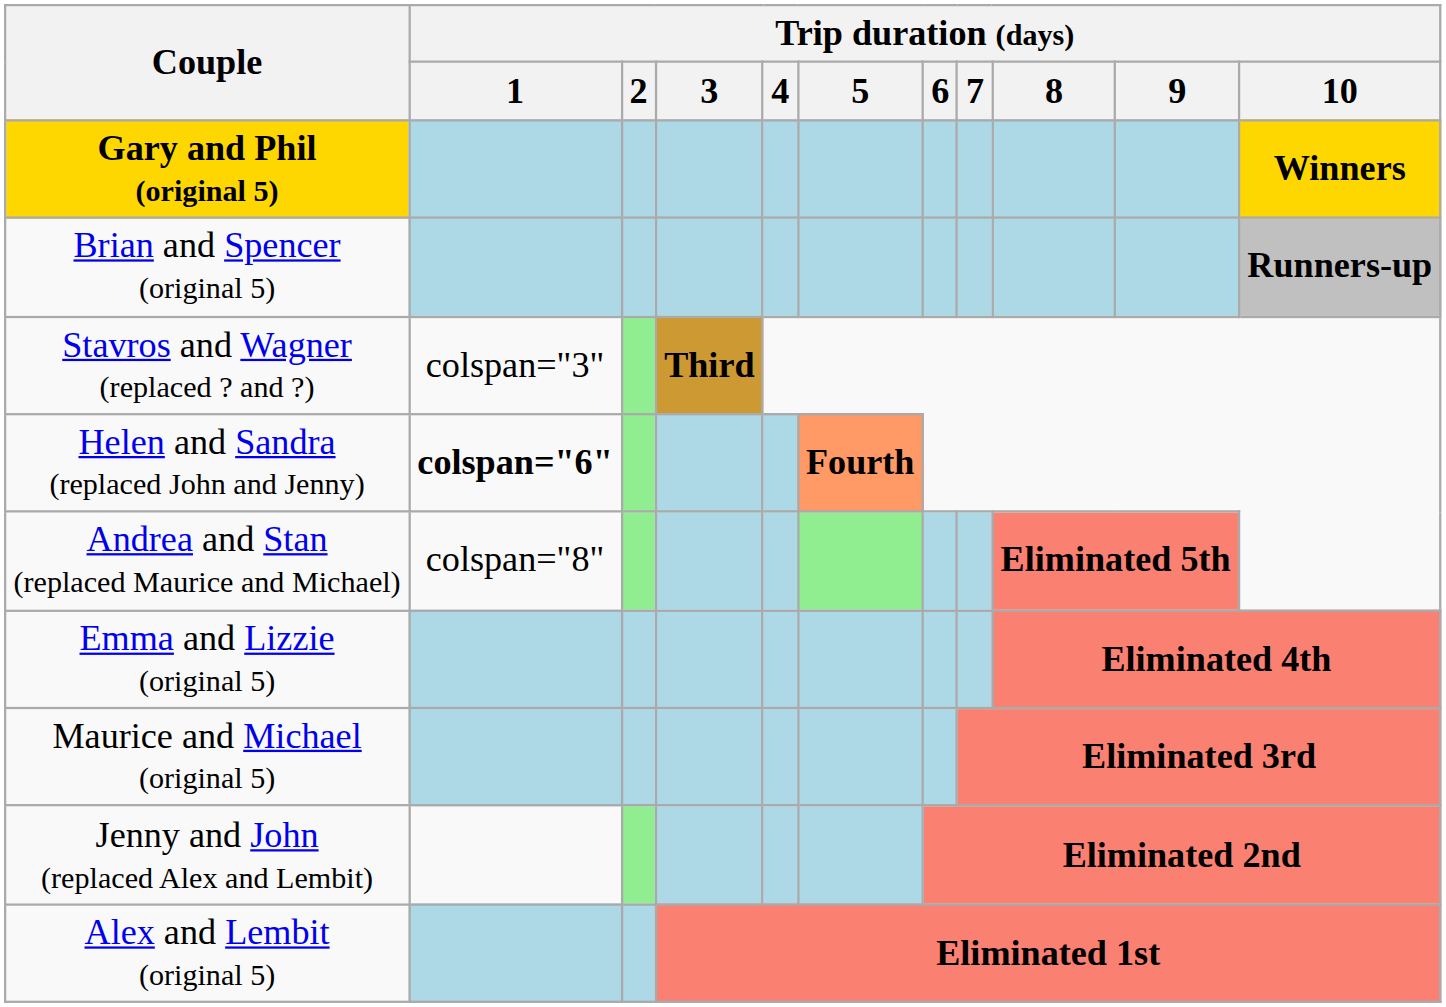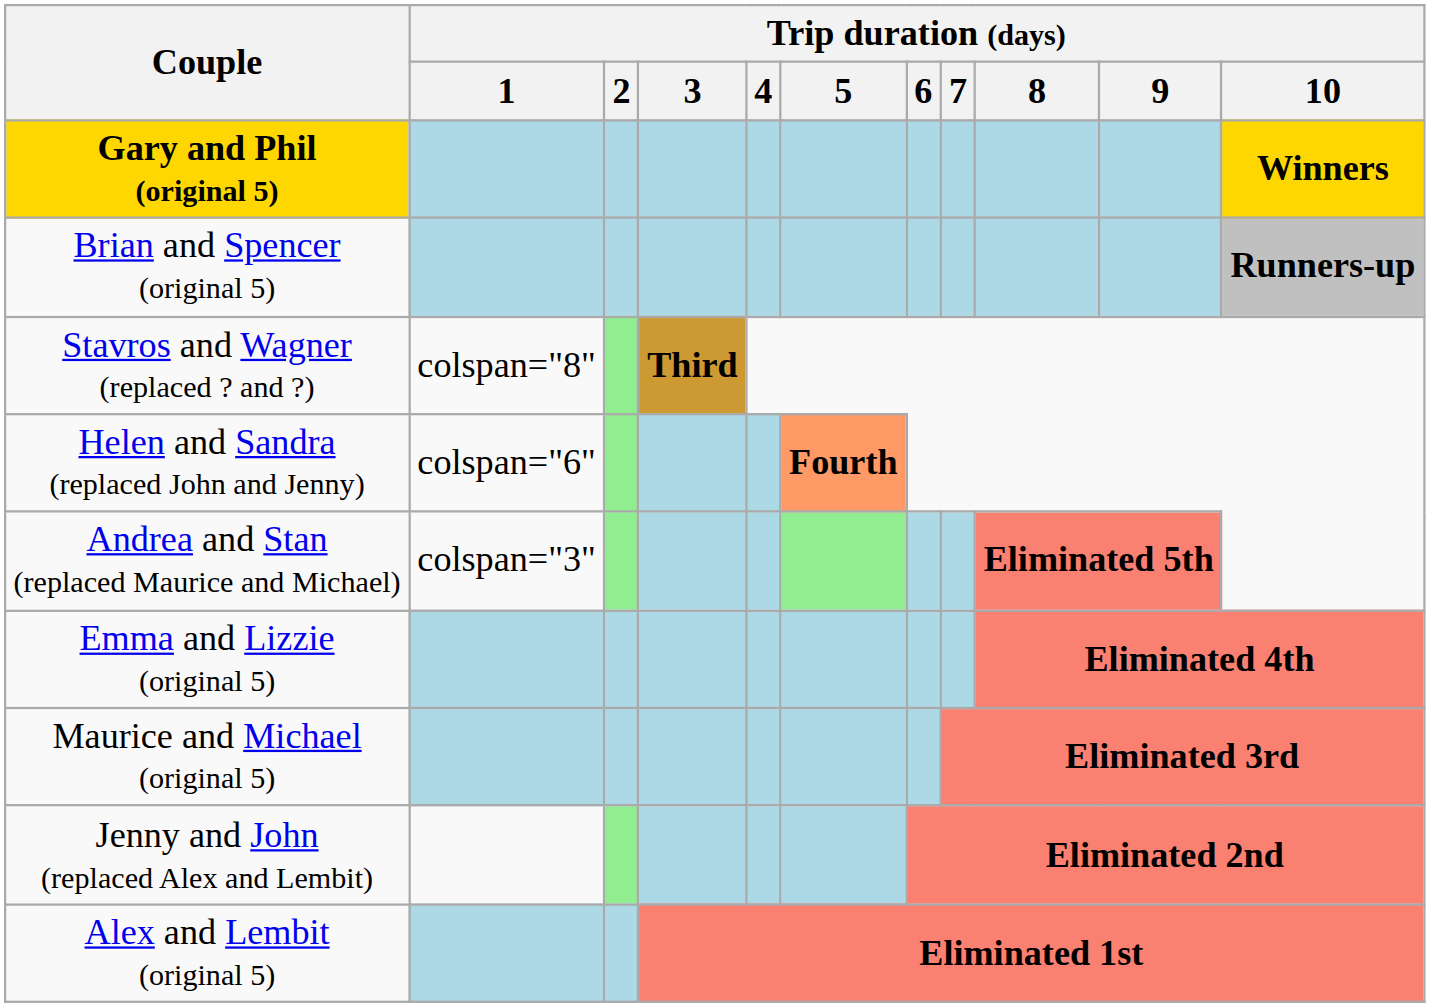(515, 364) colspan="3" -> (507, 364) colspan="8"
(515, 462) bold -> (507, 462) normal
(515, 560) colspan="8" -> (507, 560) colspan="3"
